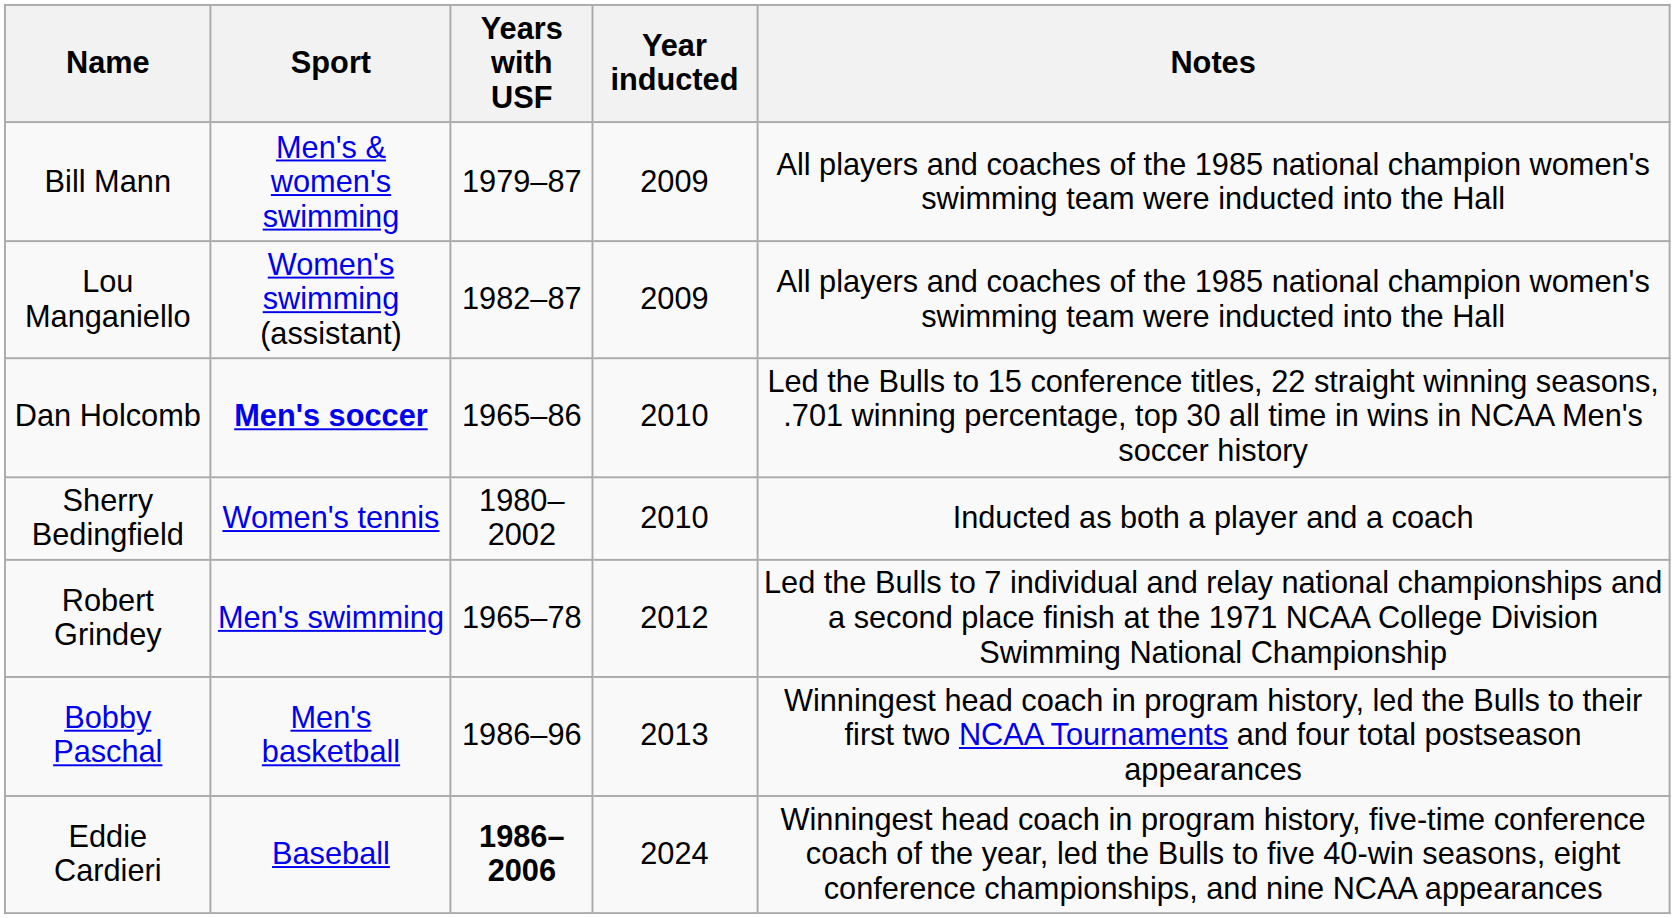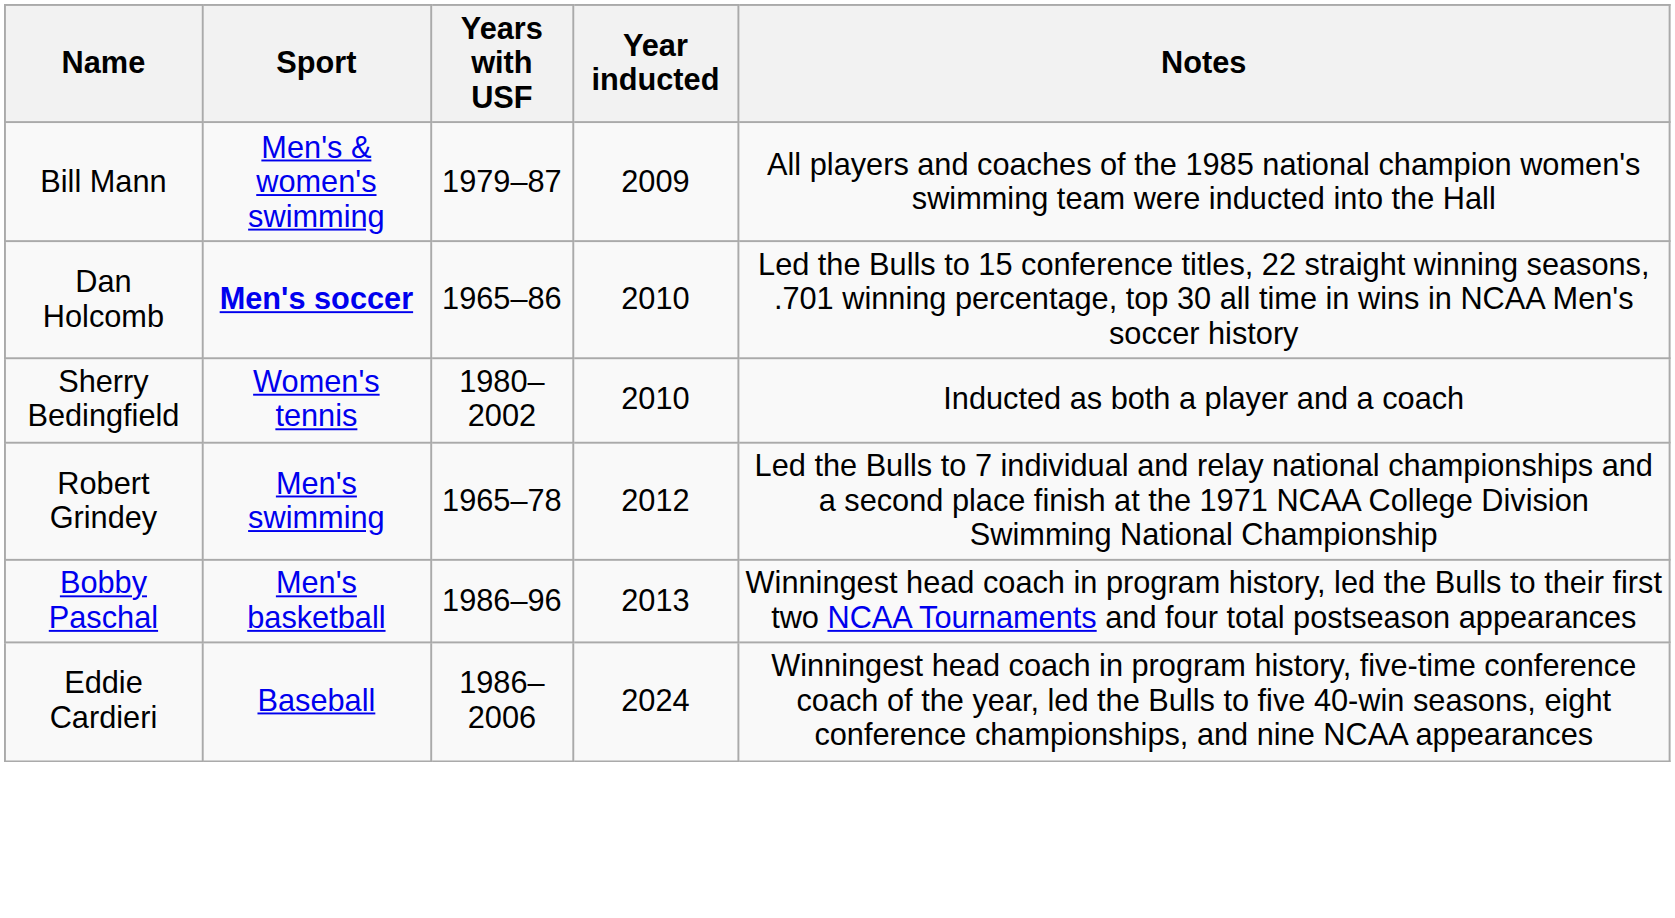- row: (108, 299)
(522, 853) bold -> (502, 701) normal
